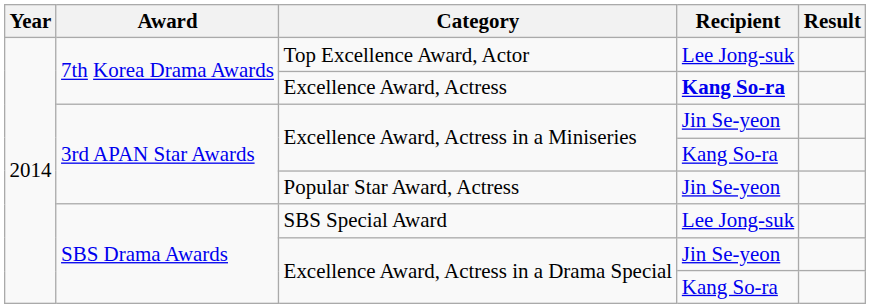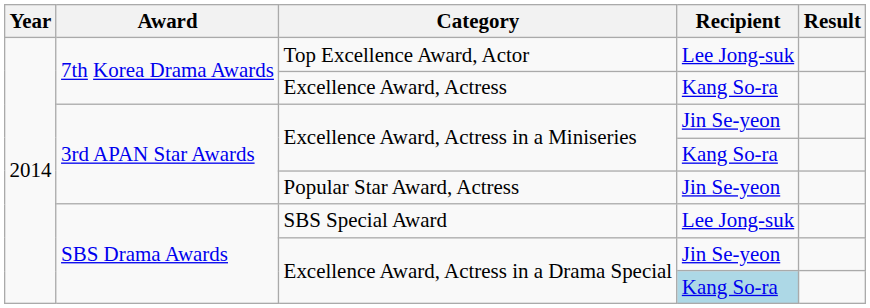(733, 87) bold -> (730, 87) normal
(730, 287) no background -> (730, 287) lightblue background
